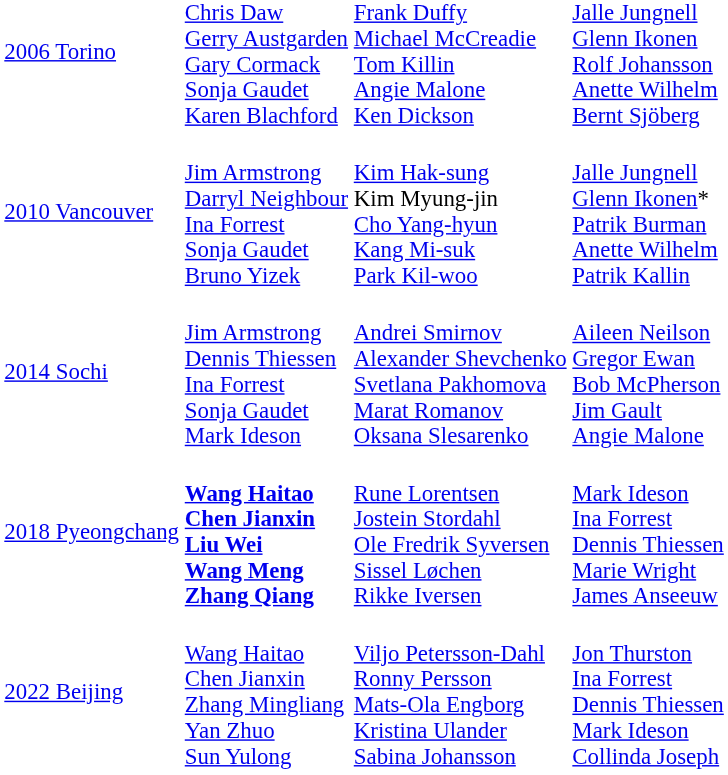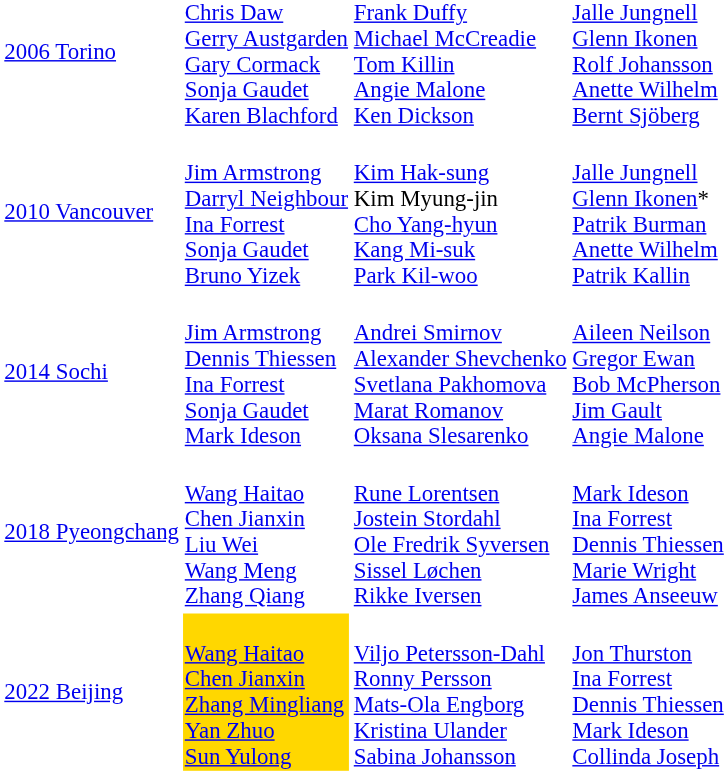(250, 544) bold -> (245, 544) normal
(265, 704) no background -> (265, 704) gold background
